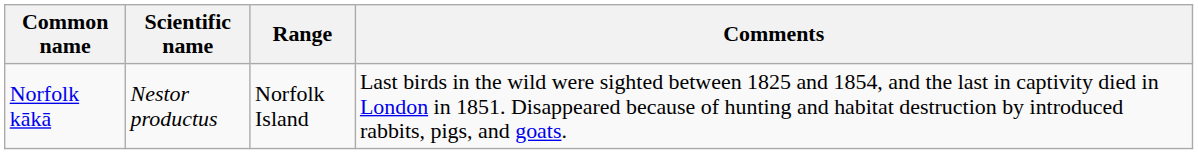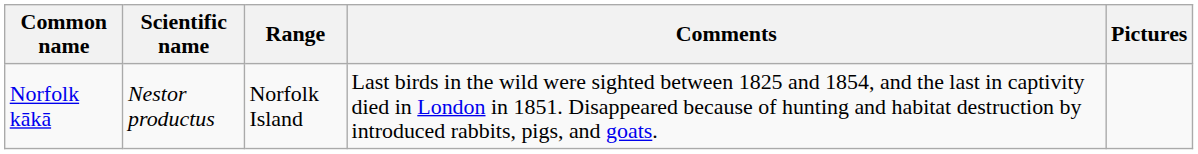+ column: (1149, 34)
